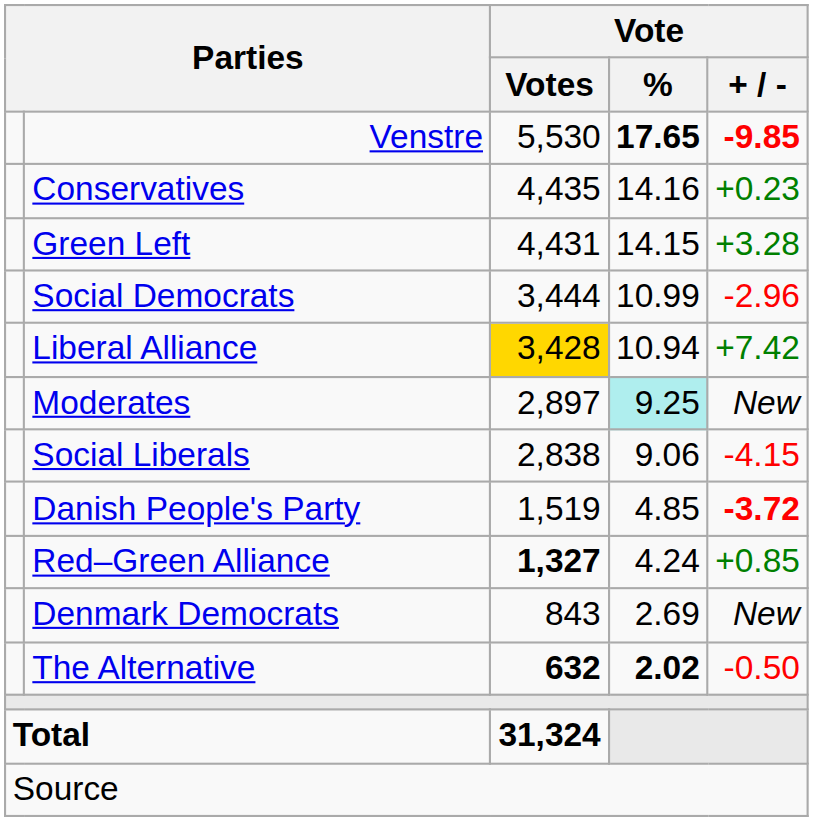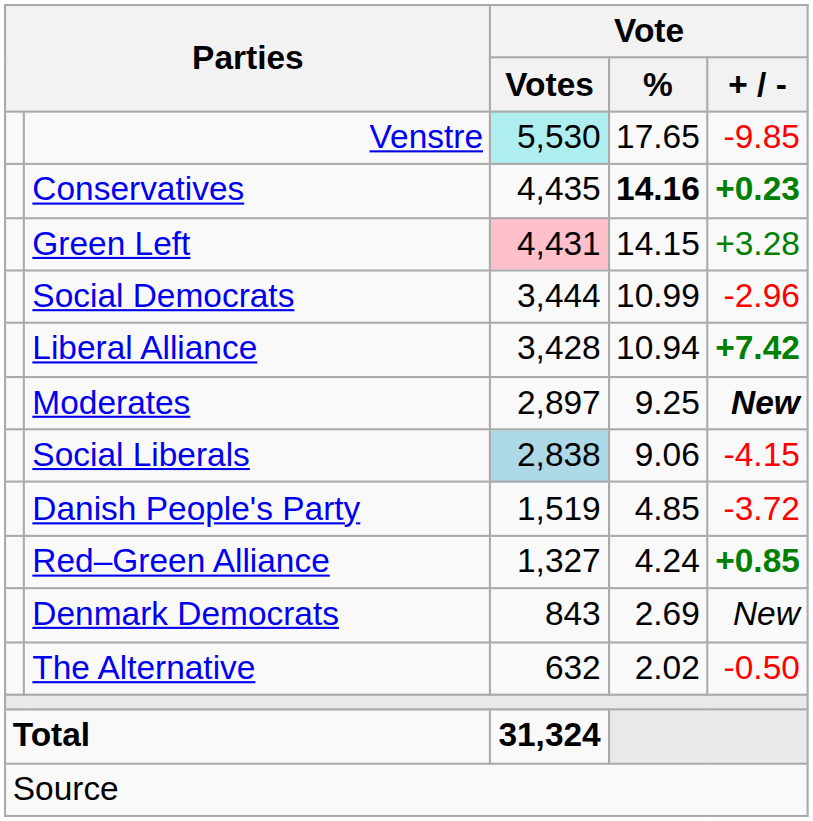(559, 137) no background -> (559, 137) paleturquoise background
(658, 137) bold -> (658, 137) normal
(762, 137) bold -> (762, 137) normal
(658, 190) normal -> (658, 190) bold
(758, 190) normal -> (758, 190) bold
(559, 243) no background -> (559, 243) pink background
(559, 349) gold background -> (559, 349) no background
(758, 349) normal -> (758, 349) bold
(667, 402) paleturquoise background -> (667, 402) no background
(766, 402) normal -> (765, 402) bold
(559, 455) no background -> (559, 455) lightblue background
(762, 508) bold -> (762, 508) normal
(559, 561) bold -> (559, 561) normal
(758, 561) normal -> (758, 561) bold
(573, 667) bold -> (573, 667) normal
(667, 667) bold -> (667, 667) normal
